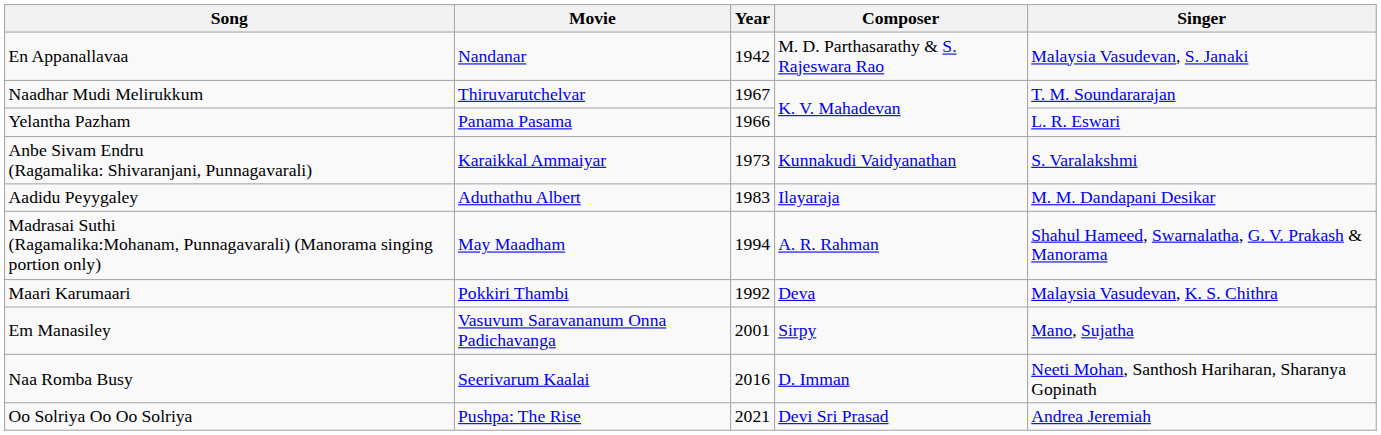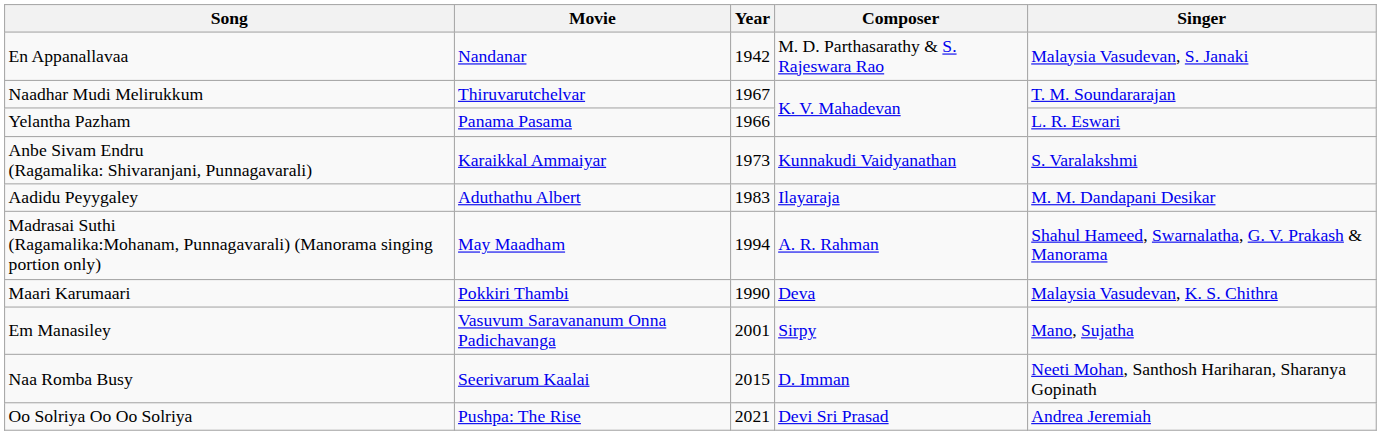(752, 293) 1992 -> (752, 293) 1990
(752, 378) 2016 -> (752, 378) 2015
